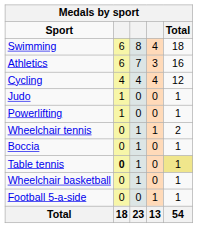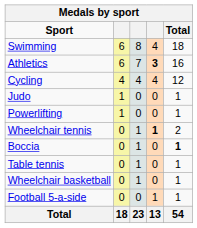(155, 63) normal -> (155, 63) bold
(155, 130) normal -> (155, 130) bold
(178, 147) normal -> (178, 147) bold
(122, 164) bold -> (122, 164) normal
(178, 164) khaki background -> (178, 164) no background
